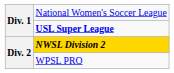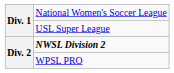(75, 28) bold -> (73, 28) normal
(71, 44) gold background -> (71, 44) no background
